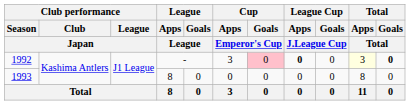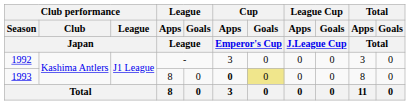(266, 60) pink background -> (266, 60) no background
(300, 60) bold -> (300, 60) normal
(362, 60) lightyellow background -> (362, 60) no background
(391, 60) bold -> (391, 60) normal
(230, 76) normal -> (230, 76) bold
(266, 76) no background -> (266, 76) khaki background
